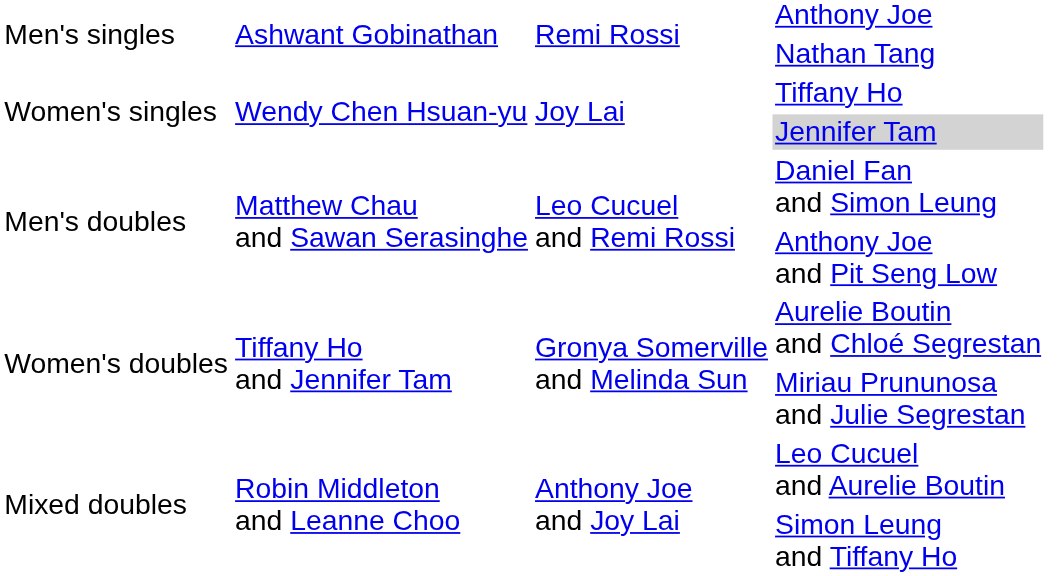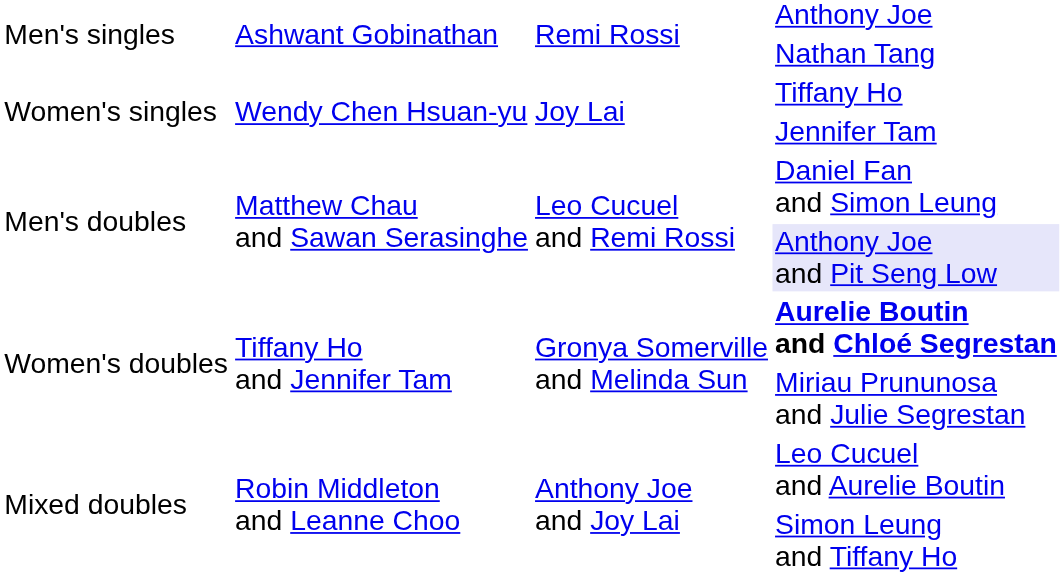(856, 131) lightgrey background -> (856, 131) no background
(886, 257) no background -> (886, 257) lavender background
(908, 328) normal -> (916, 328) bold
